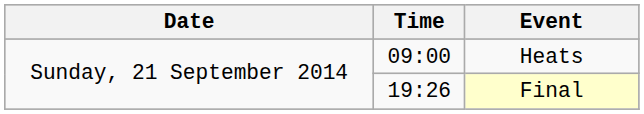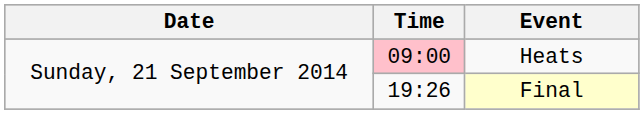(419, 57) no background -> (419, 57) pink background
